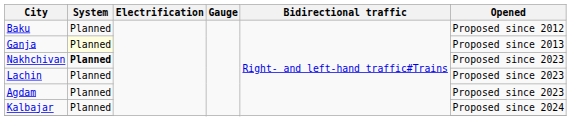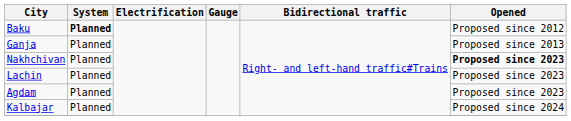(91, 28) normal -> (91, 28) bold
(91, 44) lightyellow background -> (91, 44) no background
(91, 60) bold -> (91, 60) normal
(508, 60) normal -> (508, 60) bold
